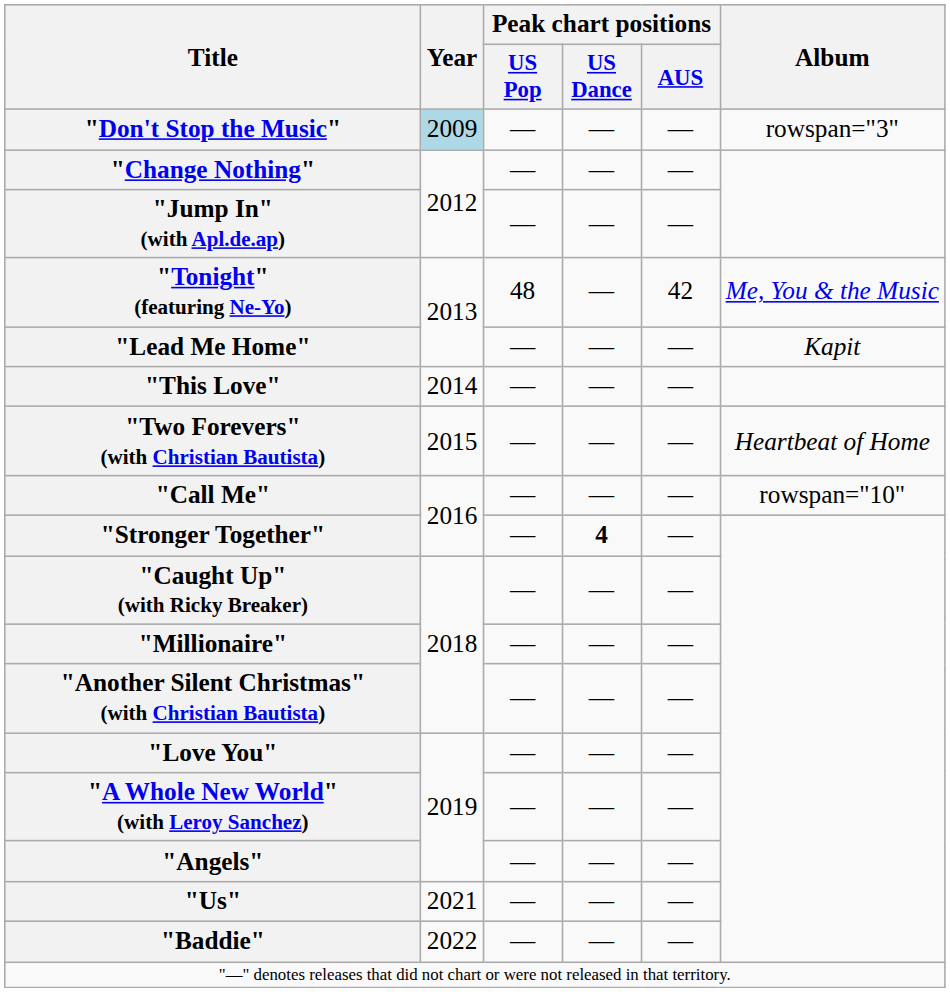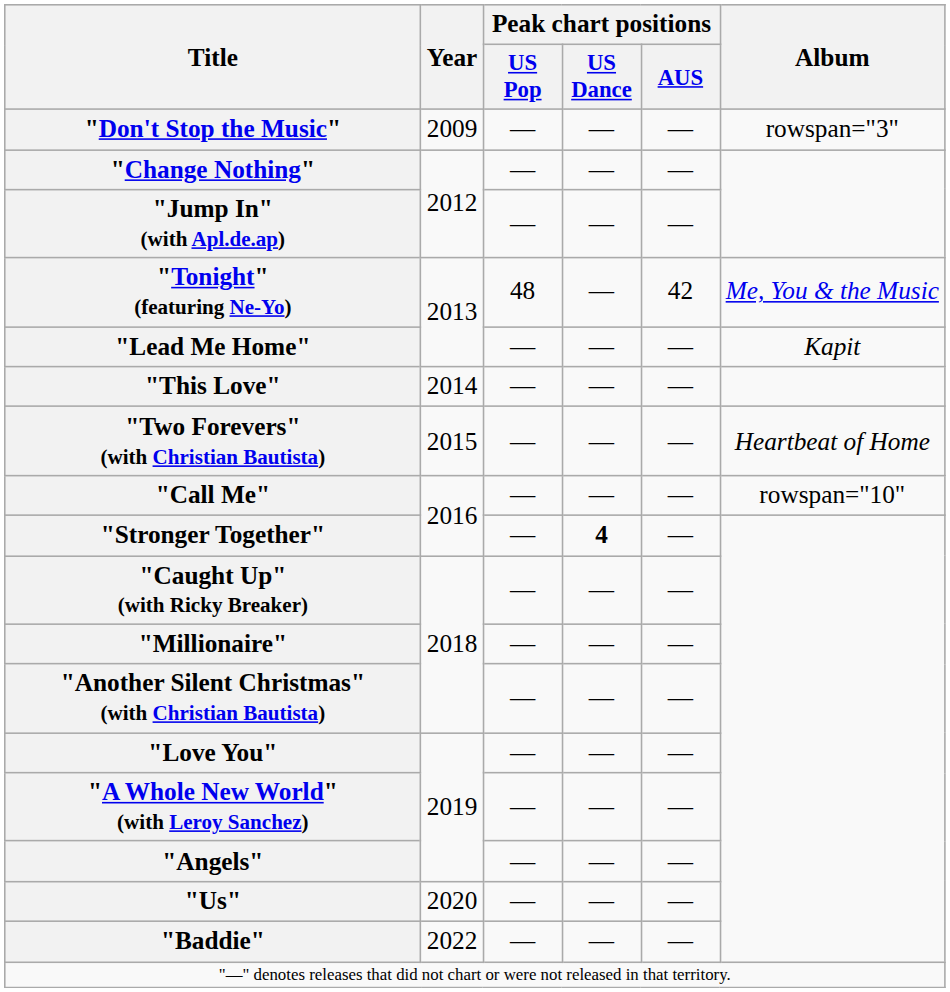(452, 129) lightblue background -> (452, 129) no background
(452, 901) 2021 -> (452, 901) 2020
